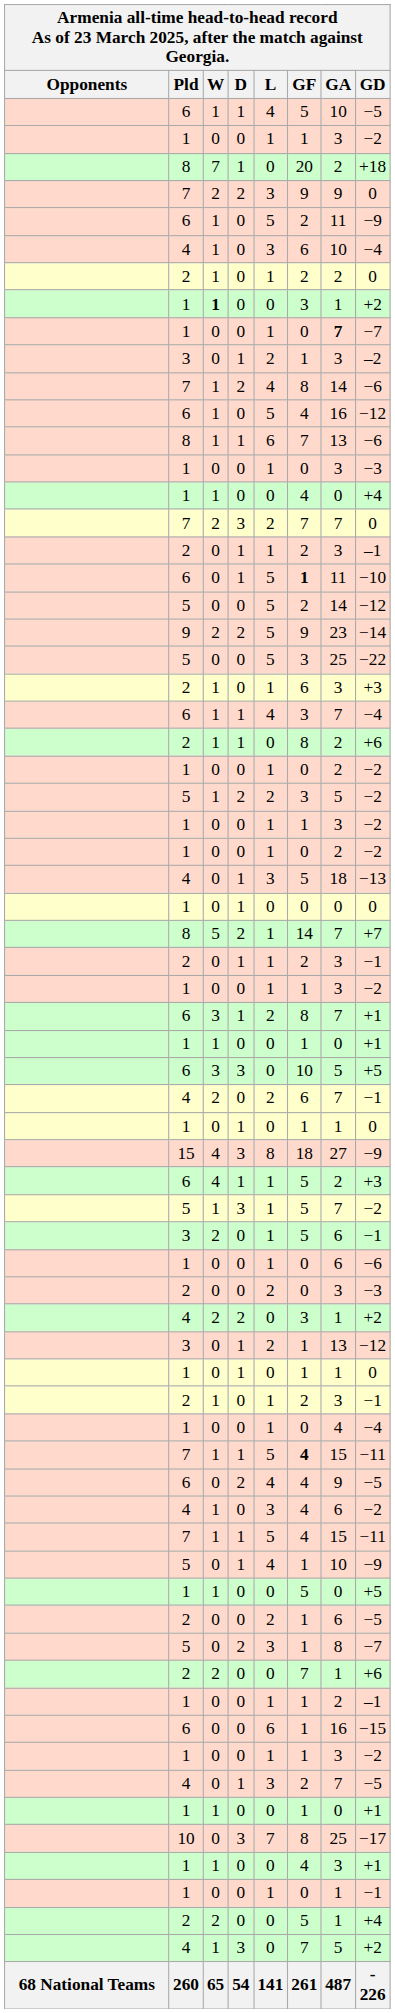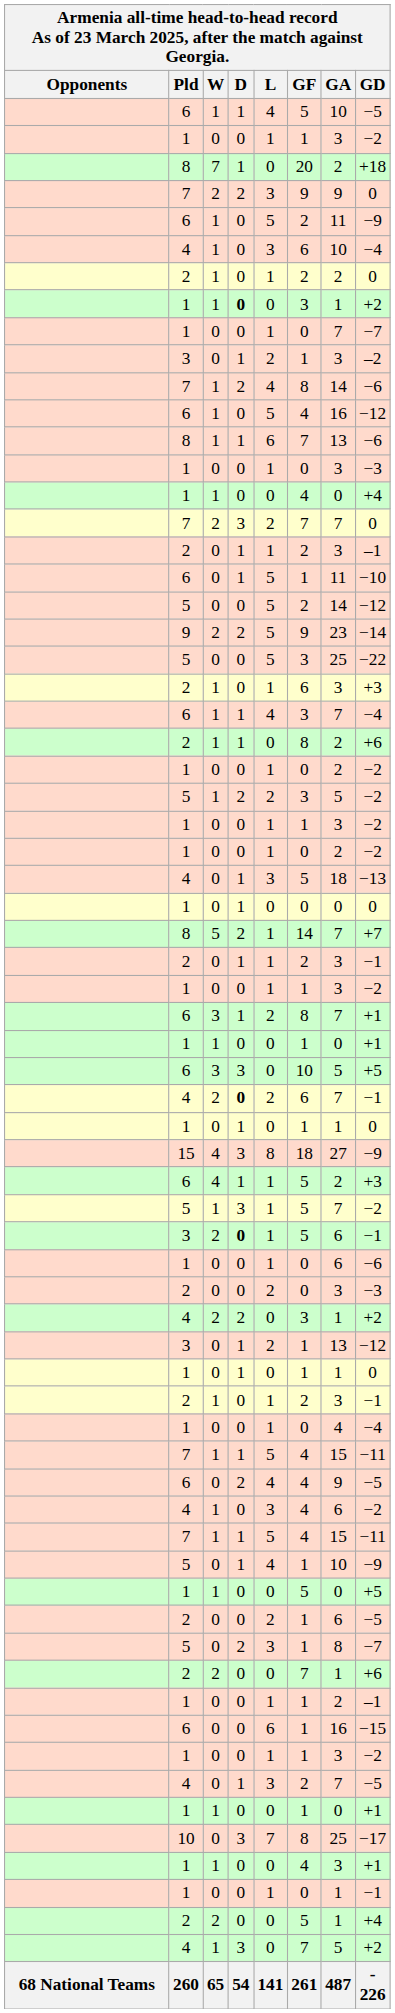(216, 303) bold -> (216, 303) normal
(241, 303) normal -> (241, 303) bold
(338, 331) bold -> (338, 331) normal
(304, 577) bold -> (304, 577) normal
(241, 1098) normal -> (241, 1098) bold
(241, 1235) normal -> (241, 1235) bold
(304, 1454) bold -> (304, 1454) normal
